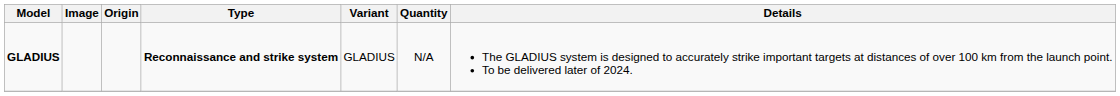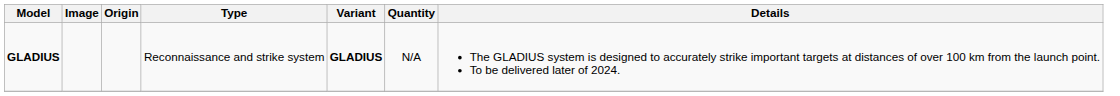(241, 57) bold -> (234, 57) normal
(369, 57) normal -> (356, 57) bold
